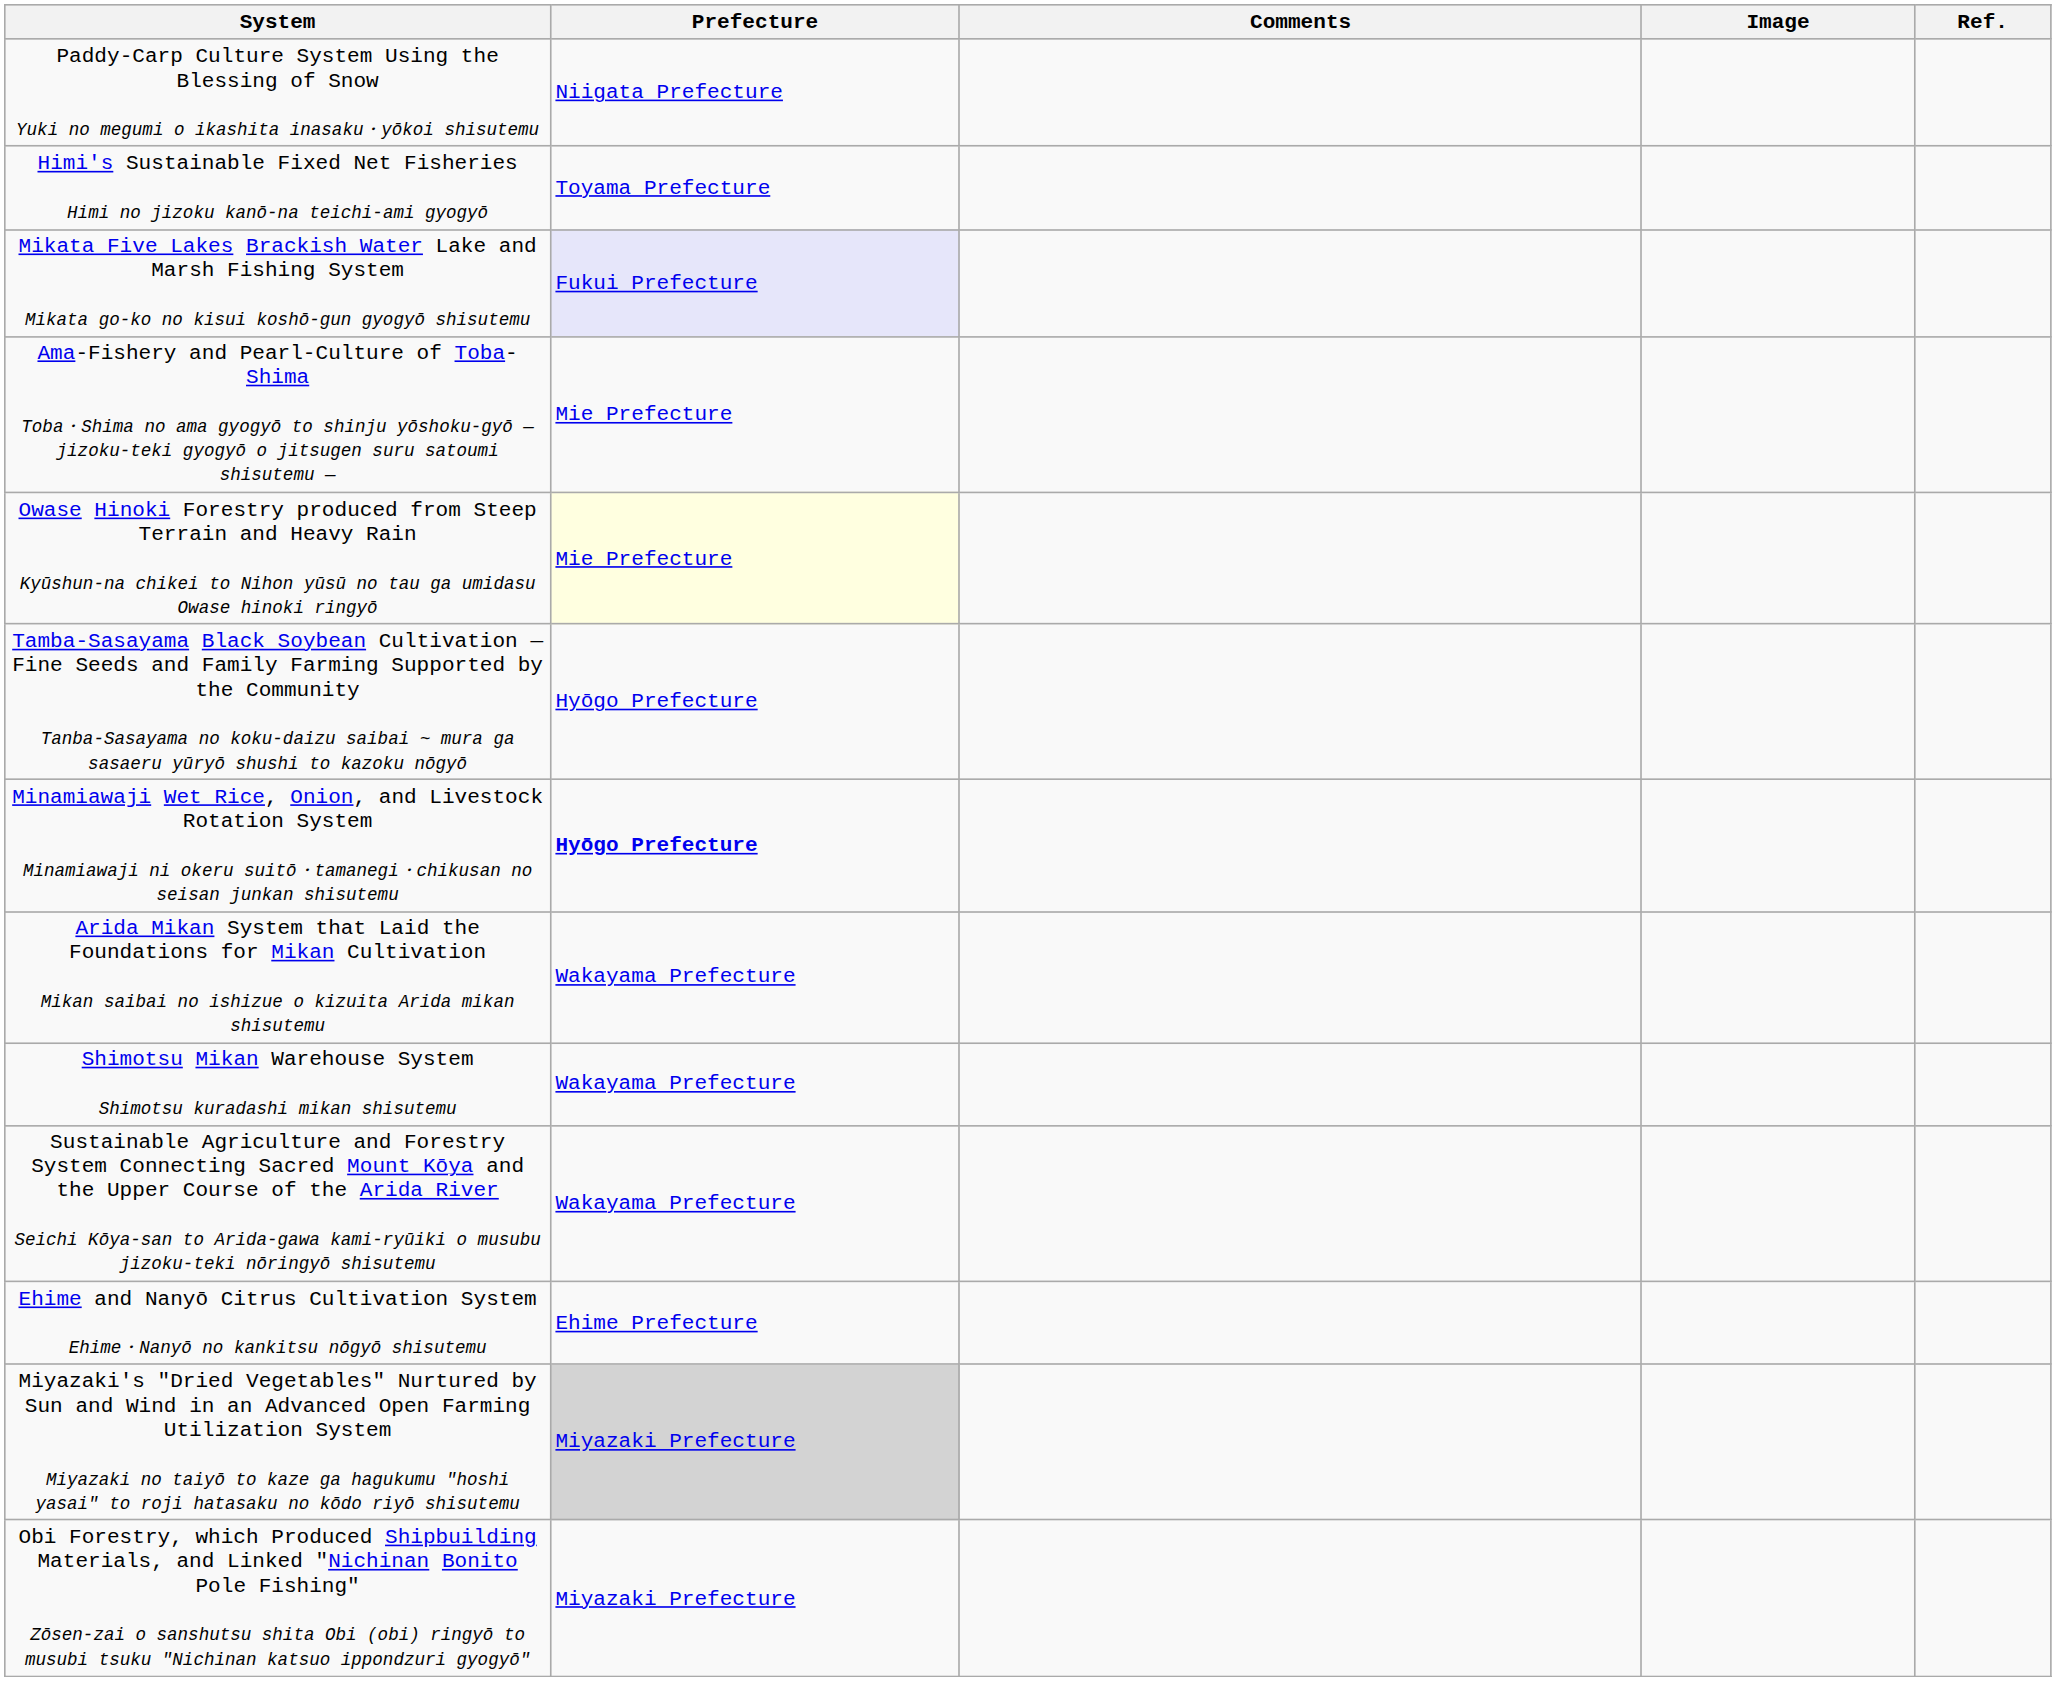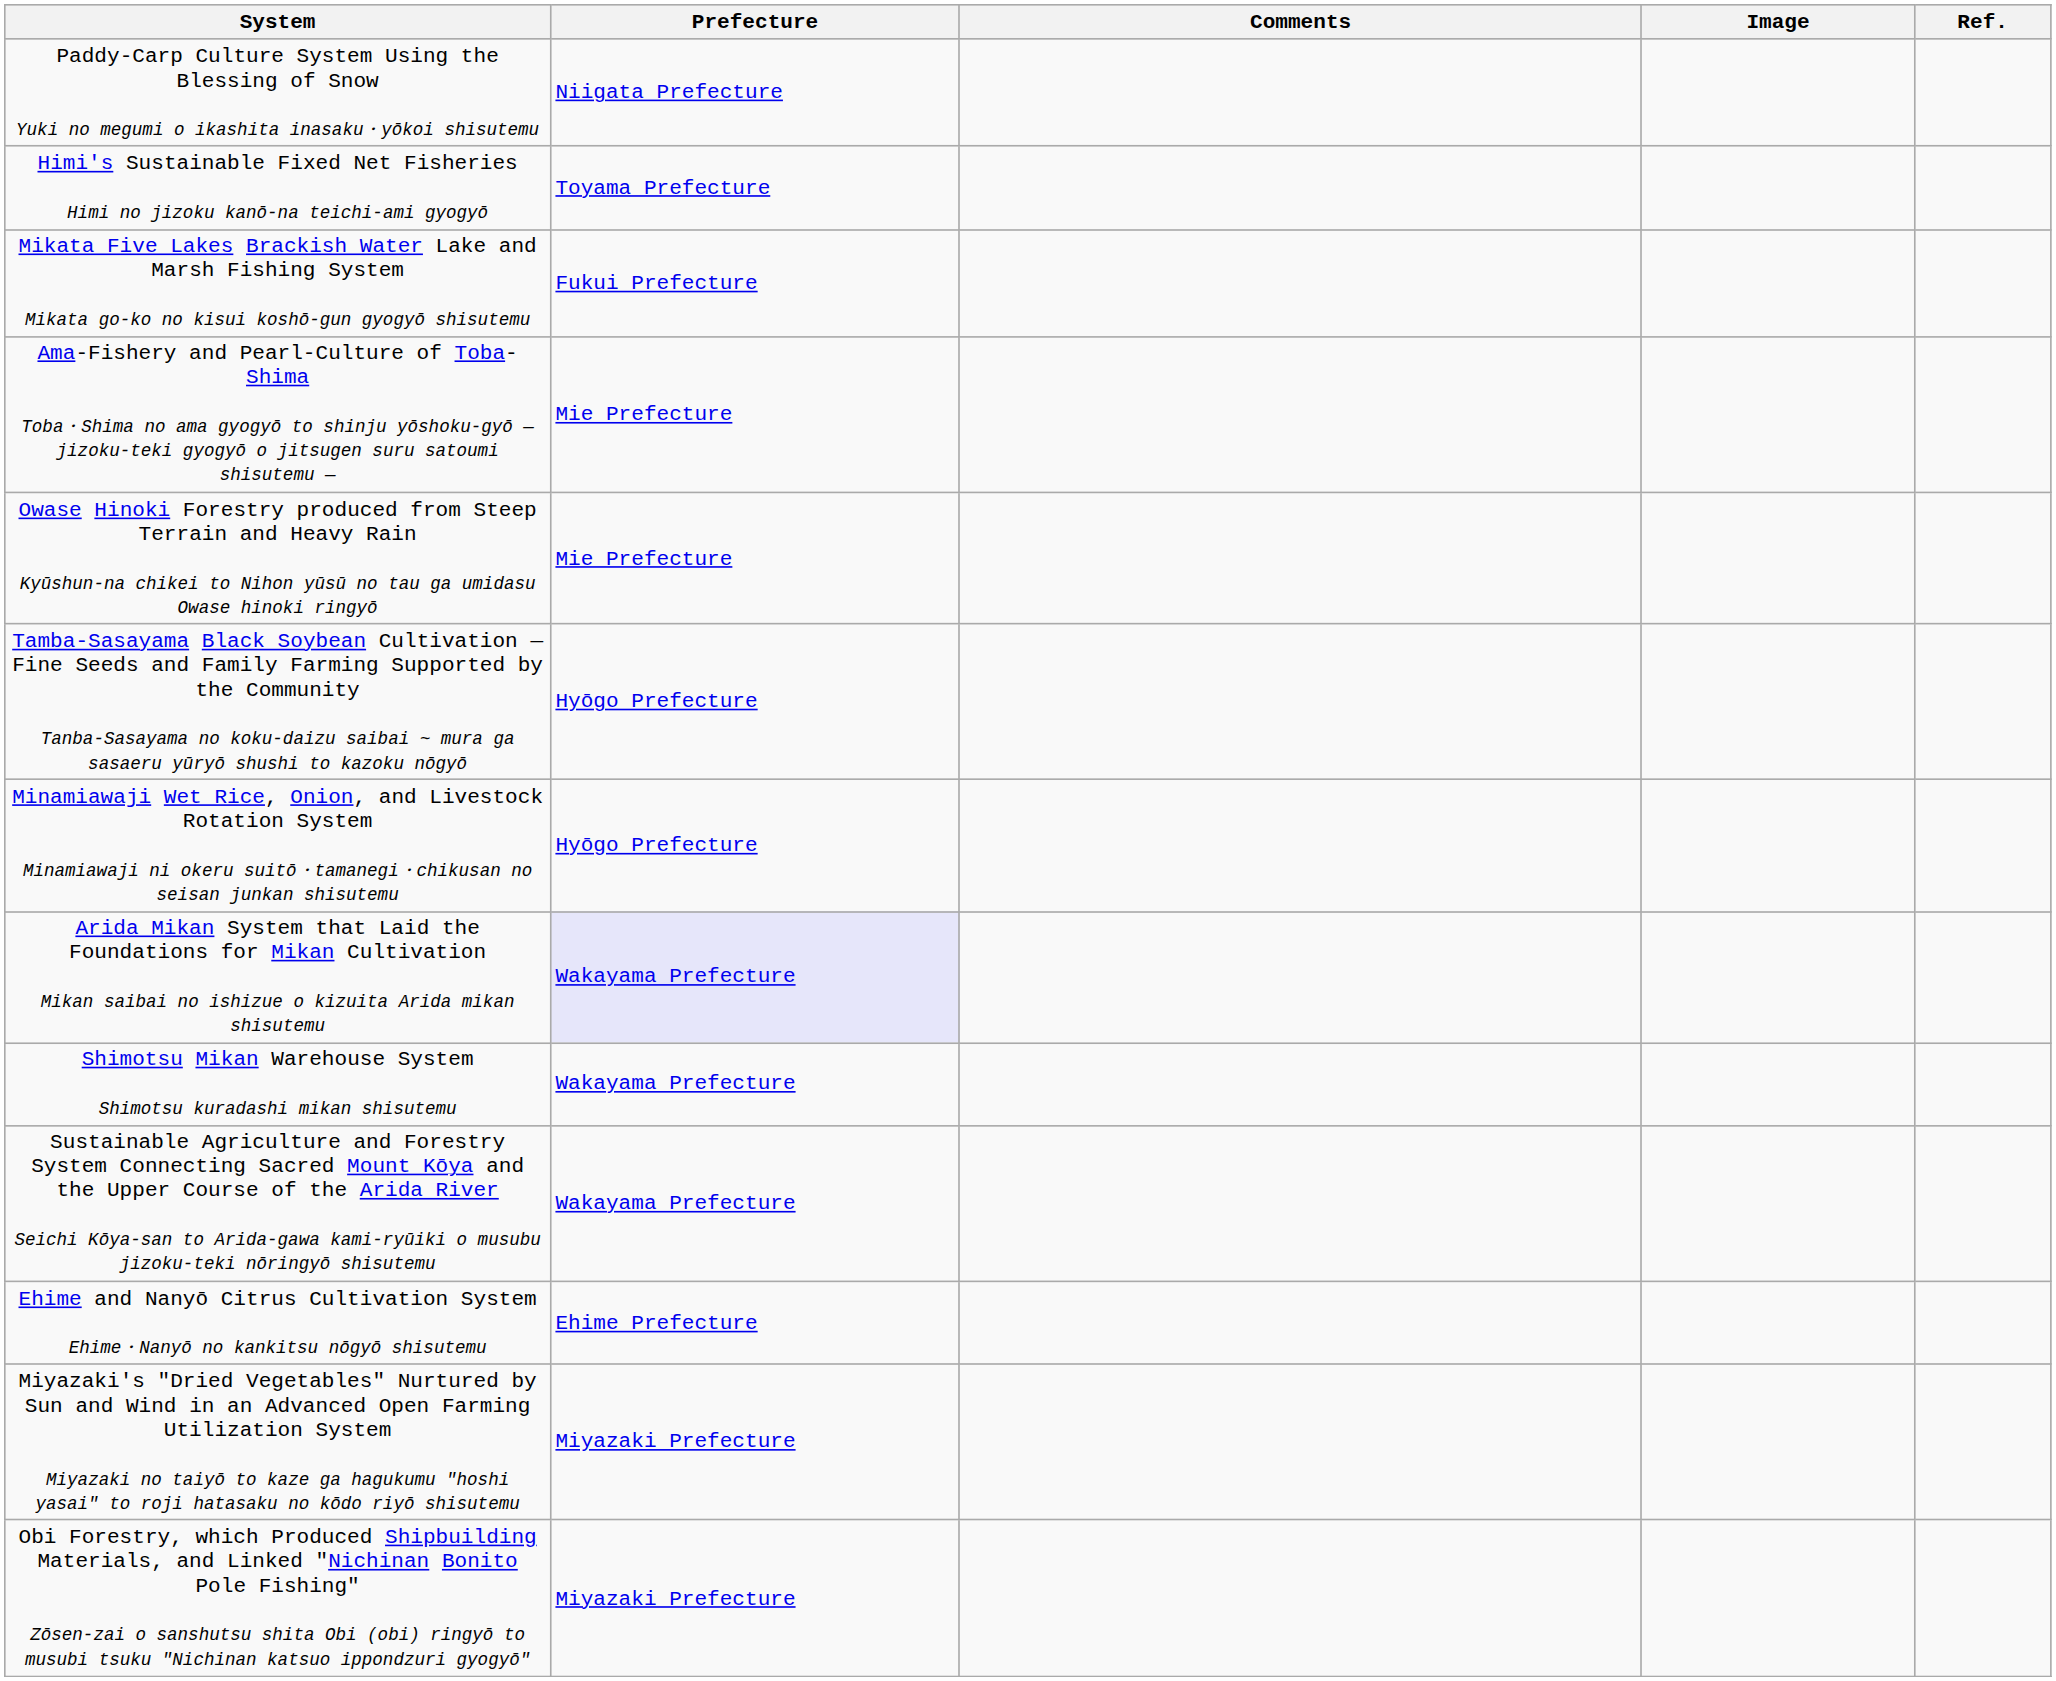(657, 283) lavender background -> (657, 283) no background
(644, 558) lightyellow background -> (644, 558) no background
(657, 845) bold -> (657, 845) normal
(676, 977) no background -> (676, 977) lavender background
(676, 1442) lightgrey background -> (676, 1442) no background
